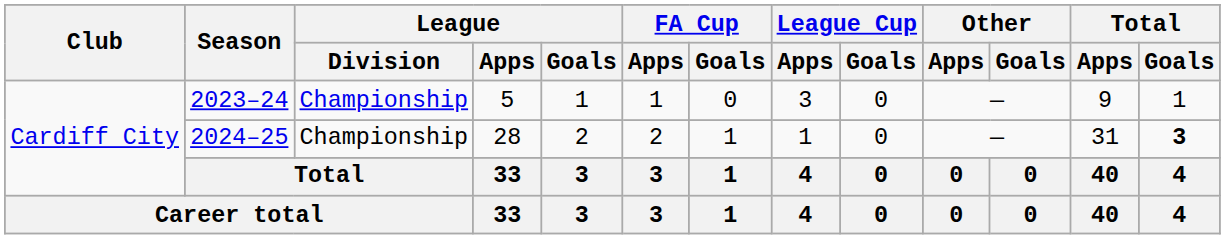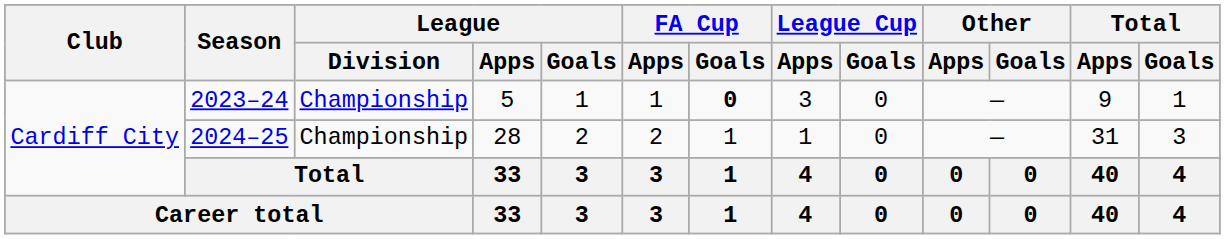(730, 100) normal -> (730, 100) bold
(1179, 138) bold -> (1179, 138) normal
